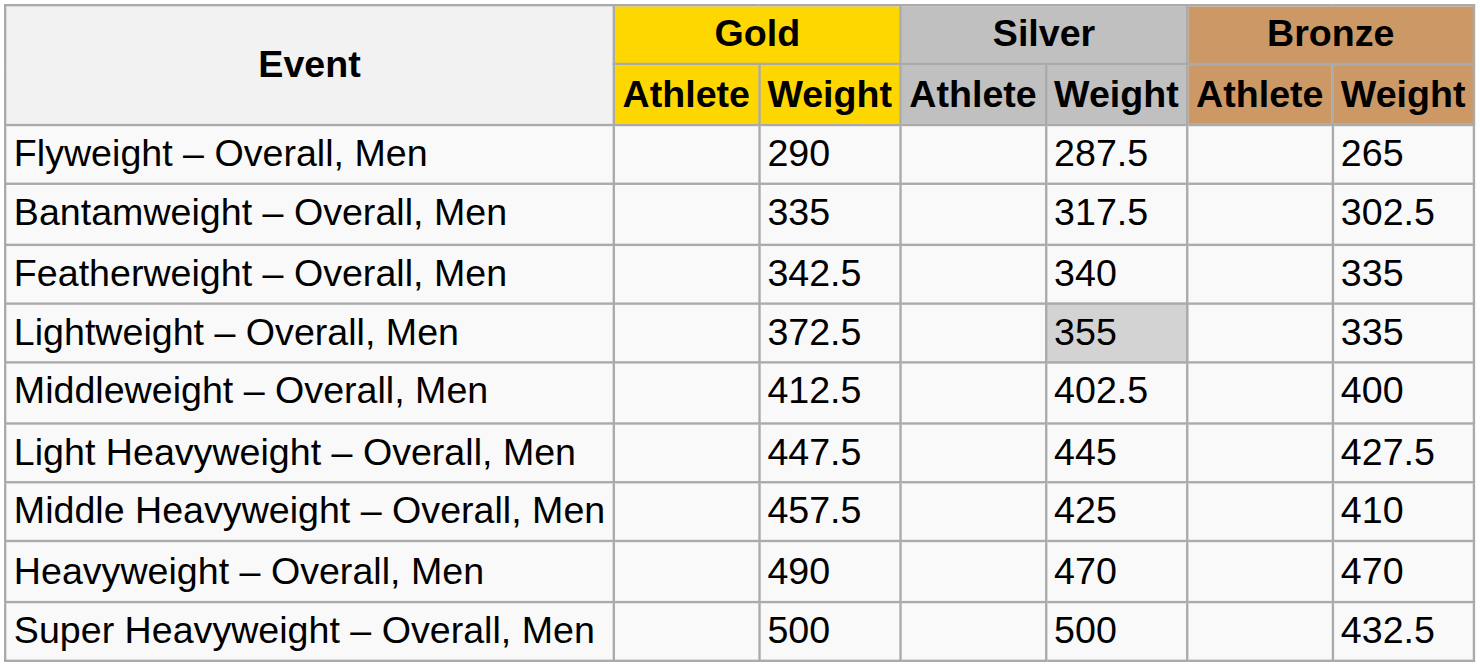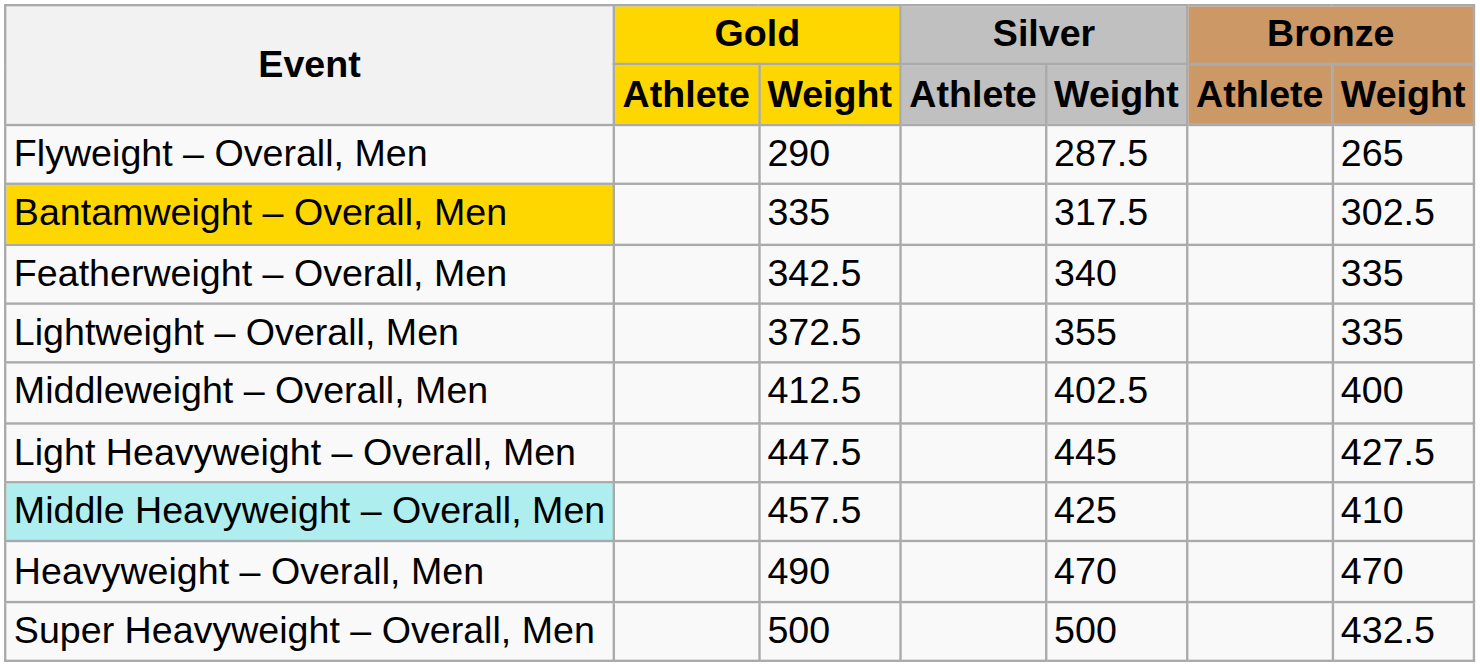(260, 213) no background -> (260, 213) gold background
(1085, 332) lightgrey background -> (1085, 332) no background
(310, 511) no background -> (310, 511) paleturquoise background
